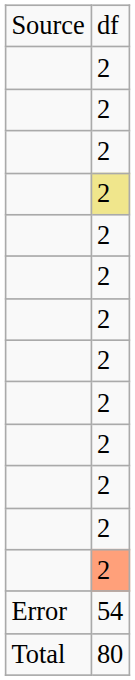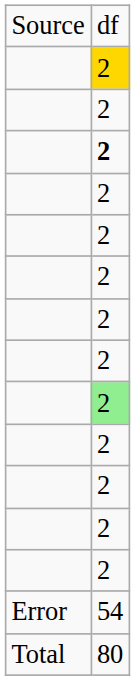(103, 67) no background -> (103, 67) gold background
(103, 151) normal -> (103, 151) bold
(103, 193) khaki background -> (103, 193) no background
(103, 402) no background -> (103, 402) lightgreen background
(103, 570) lightsalmon background -> (103, 570) no background
